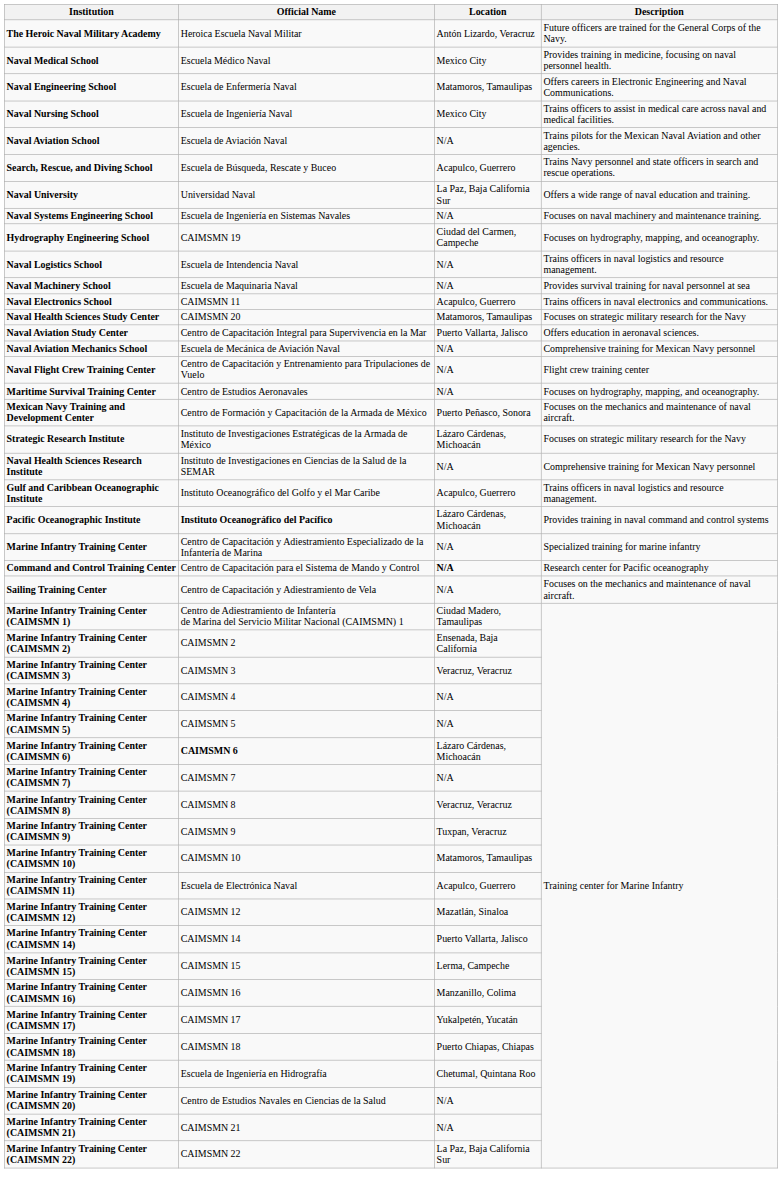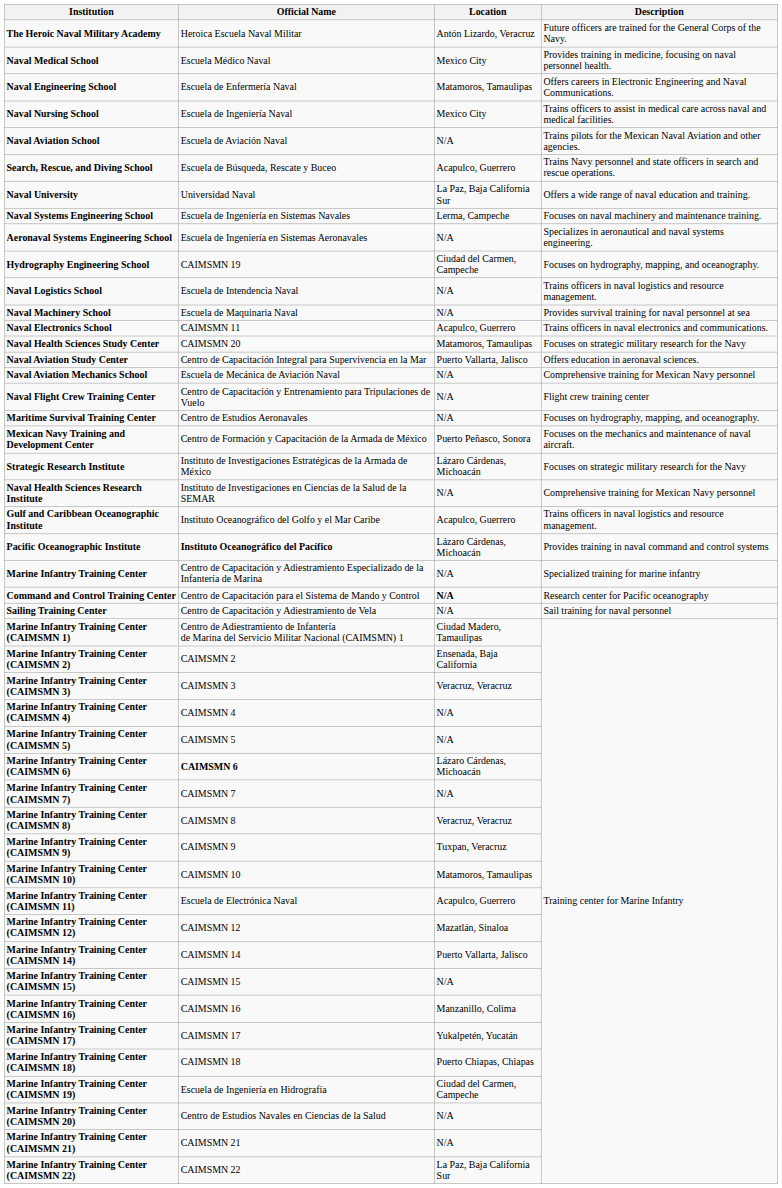(445, 216) N/A -> (473, 216) Lerma, Campeche
+ row: (89, 237)
(647, 589) Focuses on the mechanics and maintenance of naval aircraft. -> (607, 611) Sail training for naval personnel
(473, 966) Lerma, Campeche -> (445, 982) N/A
(486, 1073) Chetumal, Quintana Roo -> (476, 1089) Ciudad del Carmen, Campeche
